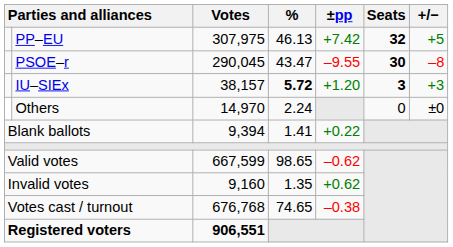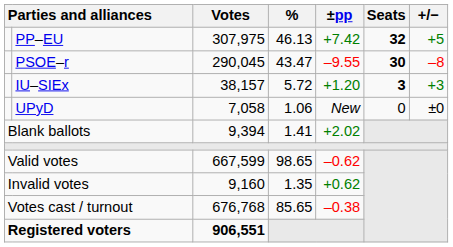(298, 85) bold -> (298, 85) normal
+ row: (34, 108)
- row: (37, 108)
(342, 131) +0.22 -> (342, 131) +2.02
(294, 207) 74.65 -> (294, 207) 85.65
